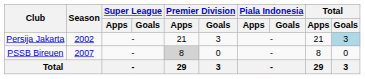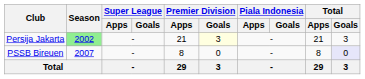(84, 39) no background -> (84, 39) lightgreen background
(218, 39) no background -> (218, 39) lightyellow background
(346, 39) lightblue background -> (346, 39) no background
(182, 53) lightgrey background -> (182, 53) no background
(346, 53) no background -> (346, 53) lavender background
